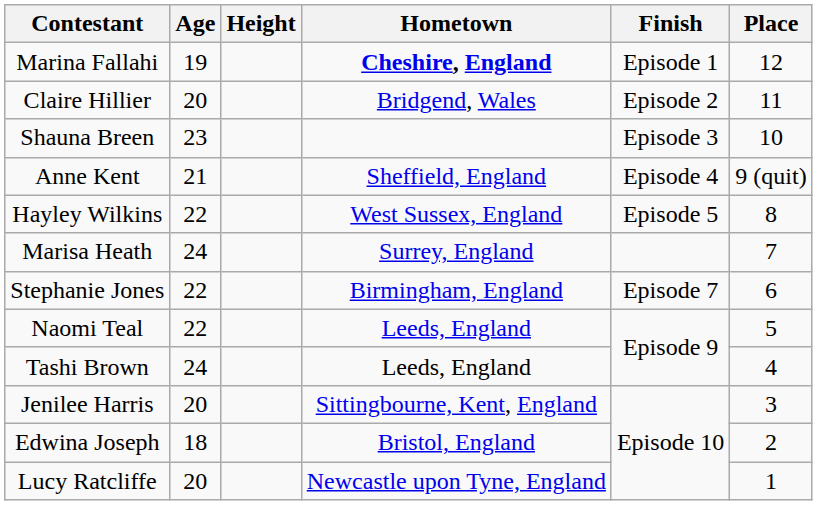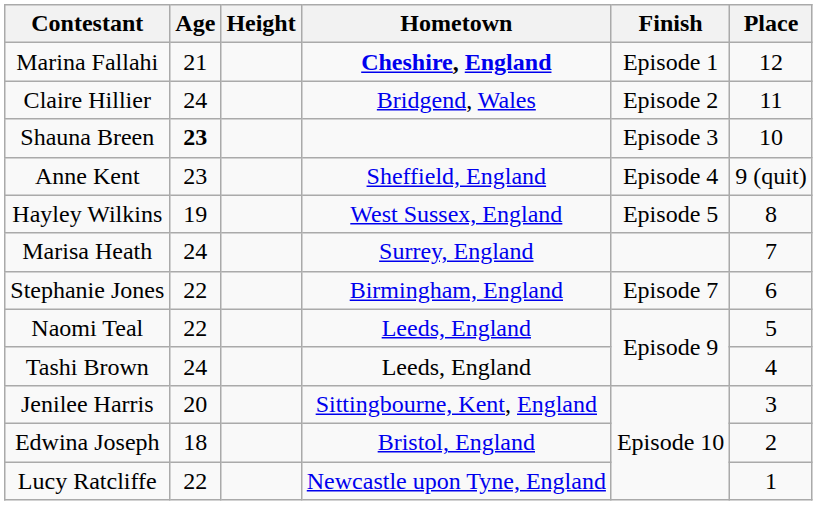(195, 61) 19 -> (195, 61) 21
(195, 99) 20 -> (195, 99) 24
(195, 137) normal -> (195, 137) bold
(195, 175) 21 -> (195, 175) 23
(195, 213) 22 -> (195, 213) 19
(195, 480) 20 -> (195, 480) 22
